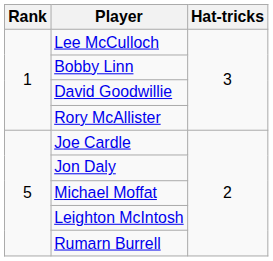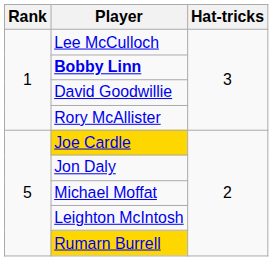(94, 67) normal -> (98, 67) bold
(92, 142) no background -> (92, 142) gold background
(107, 243) no background -> (107, 243) gold background
